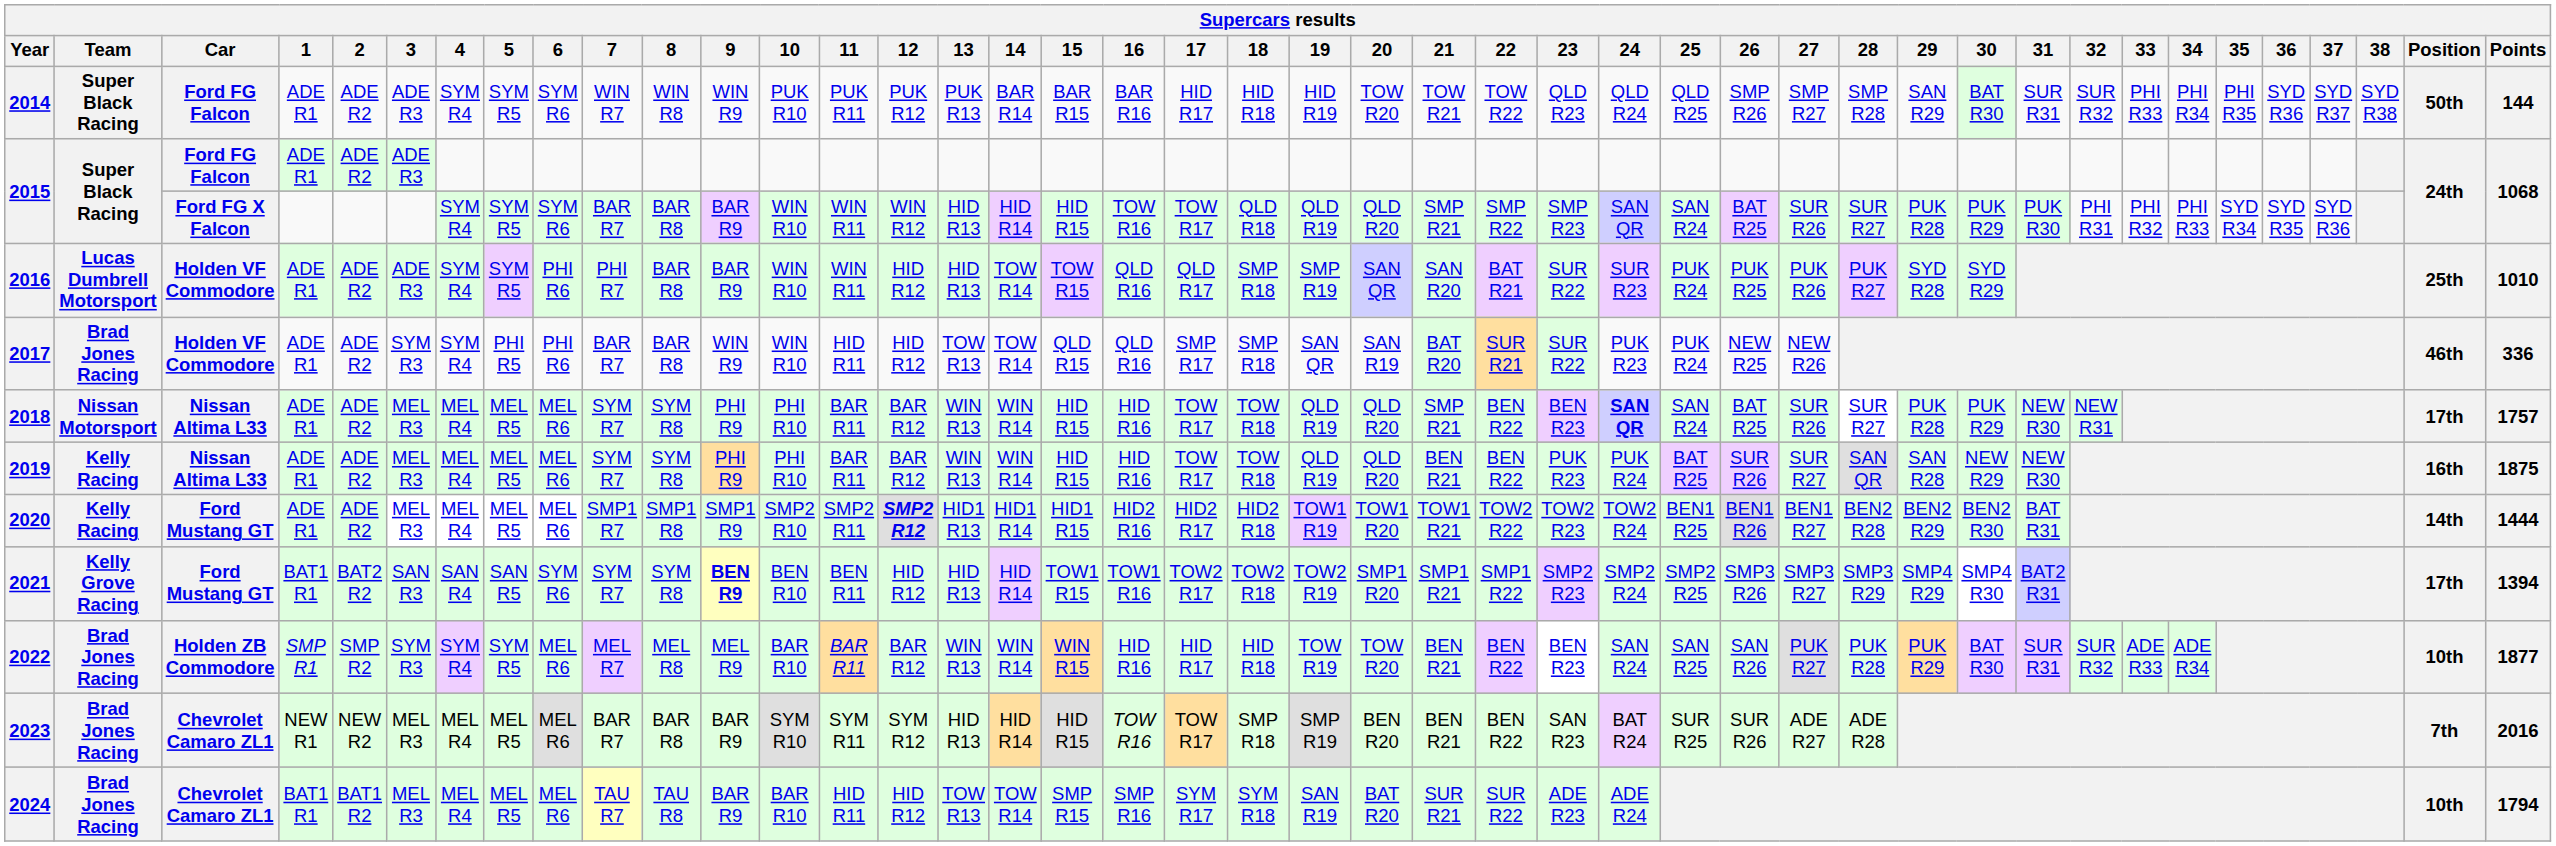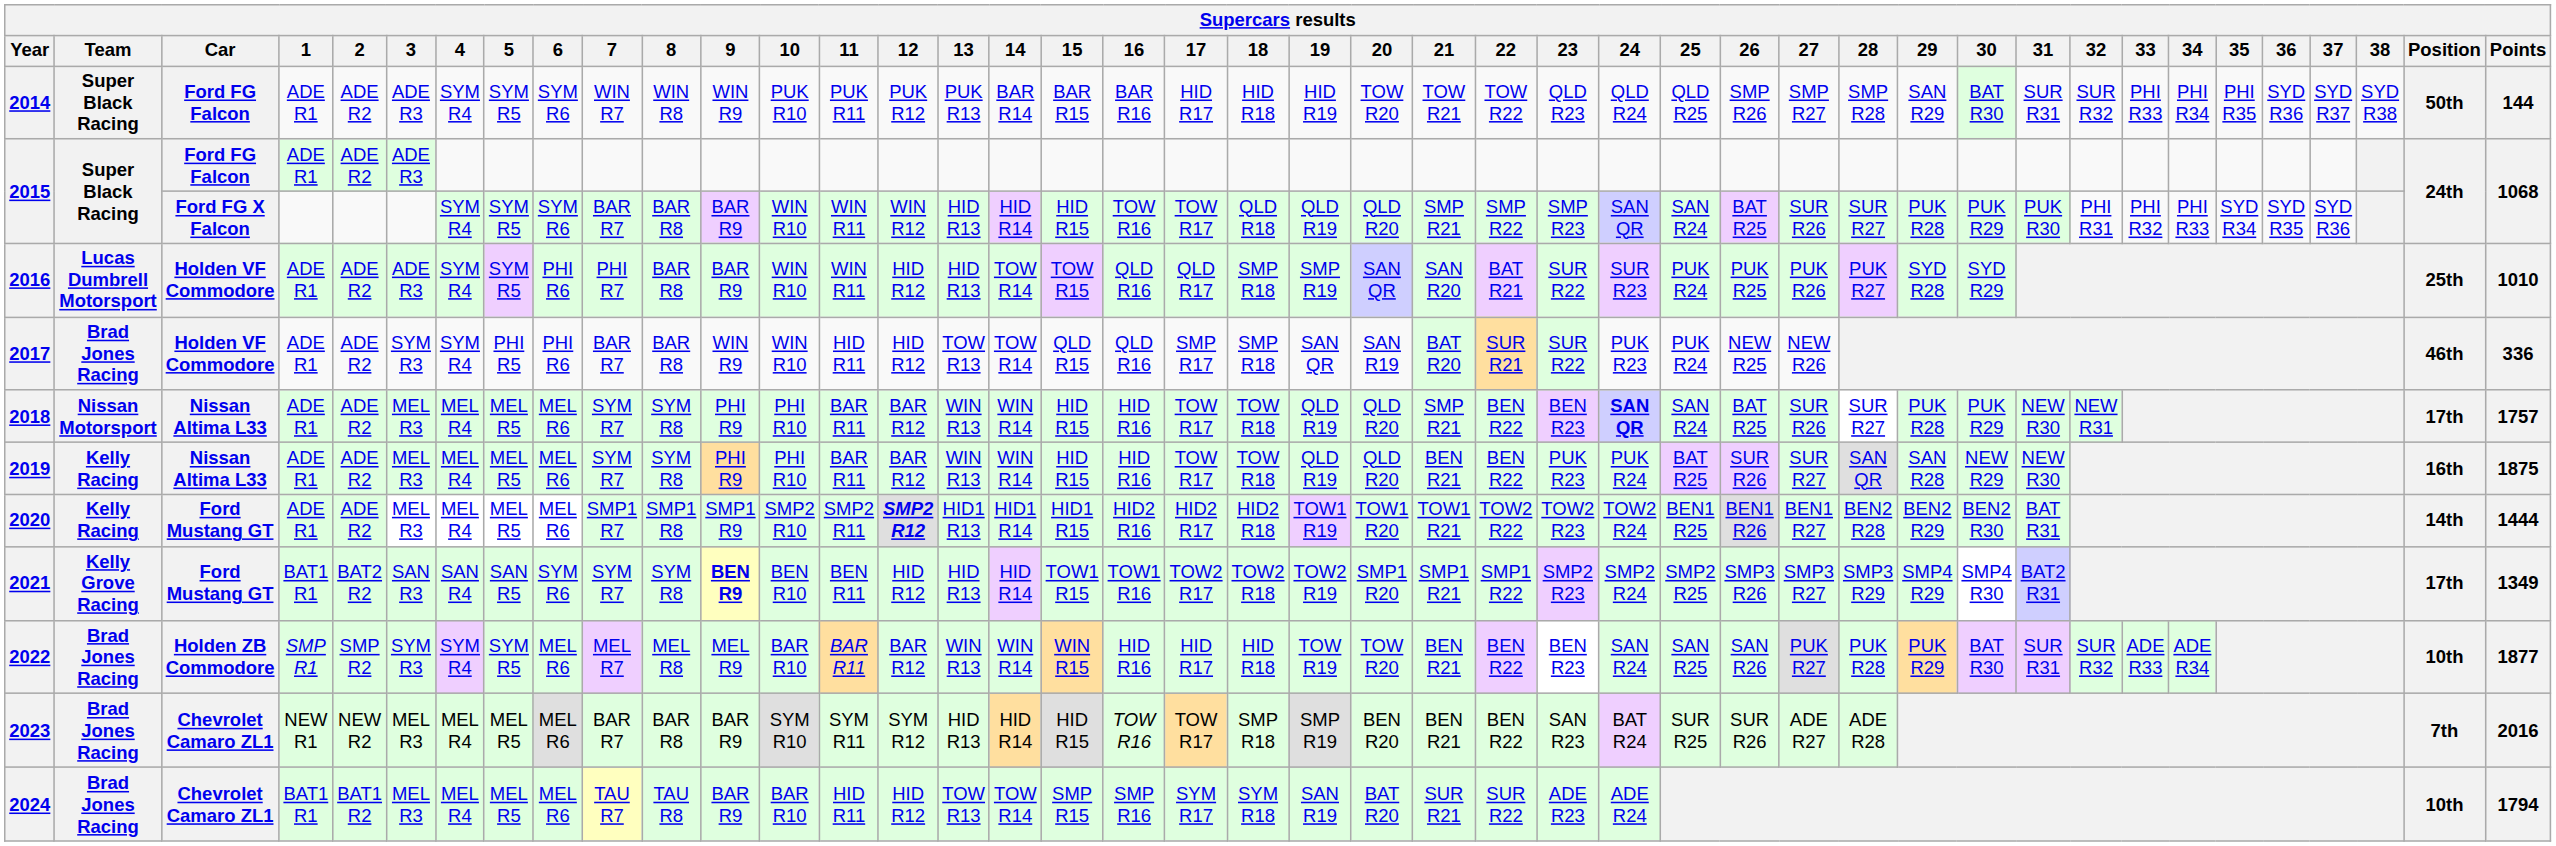(2518, 583) 1394 -> (2518, 583) 1349
